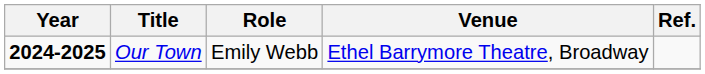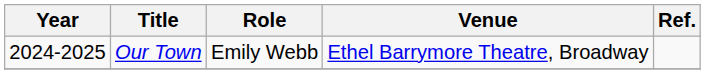(57, 52) bold -> (57, 52) normal
